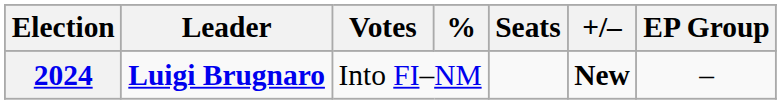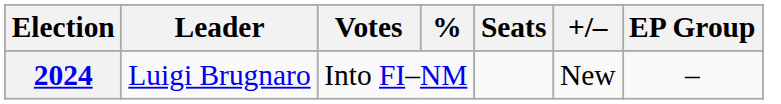(227, 74) bold -> (219, 74) normal
(602, 74) bold -> (588, 74) normal
